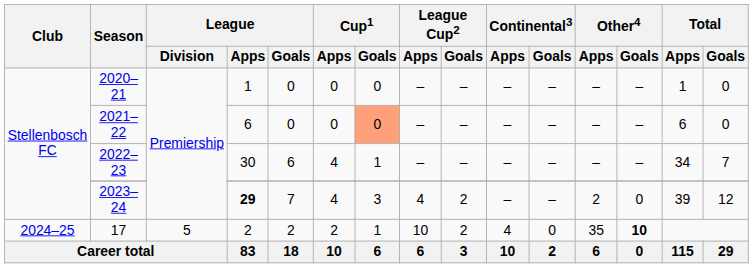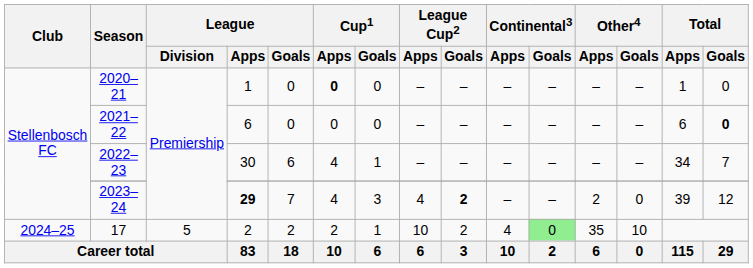(334, 86) normal -> (334, 86) bold
(377, 124) lightsalmon background -> (377, 124) no background
(726, 124) normal -> (726, 124) bold
(464, 200) normal -> (464, 200) bold
(552, 230) no background -> (552, 230) lightgreen background
(639, 230) bold -> (639, 230) normal
